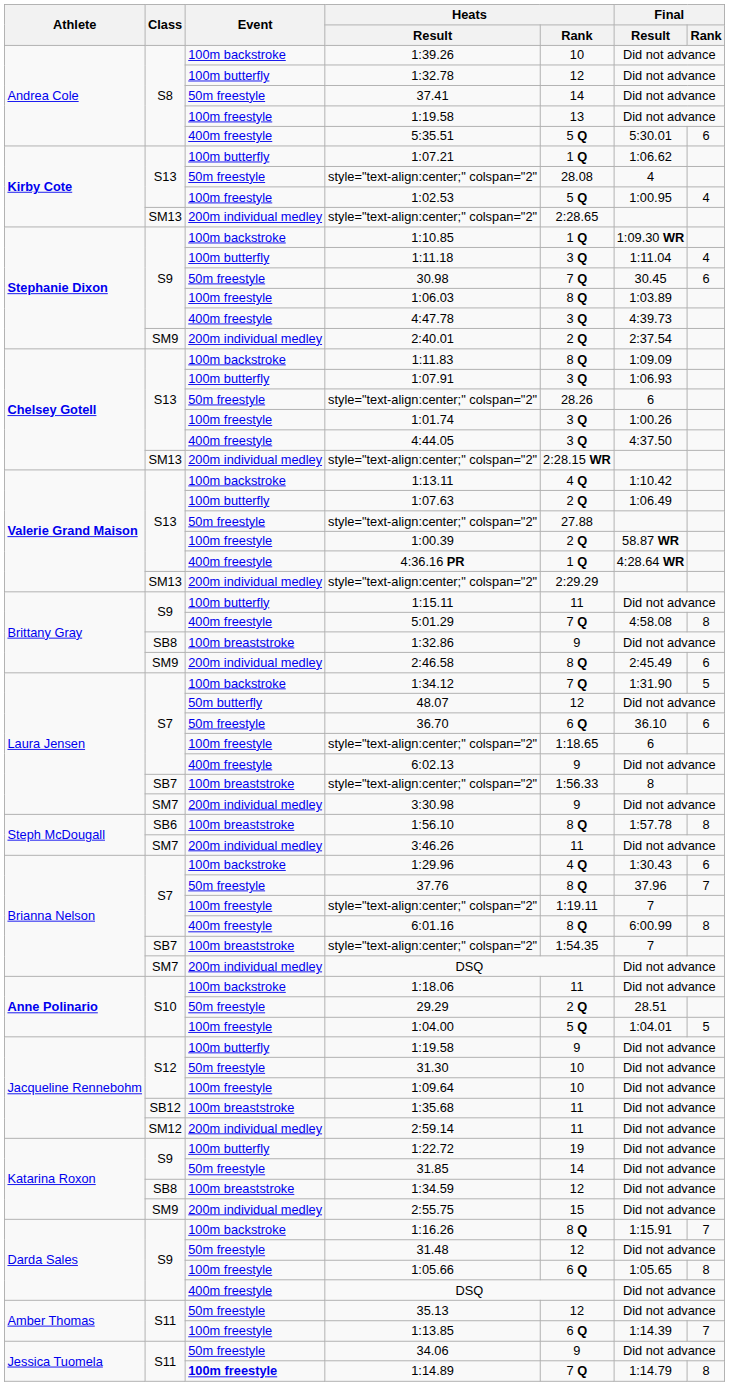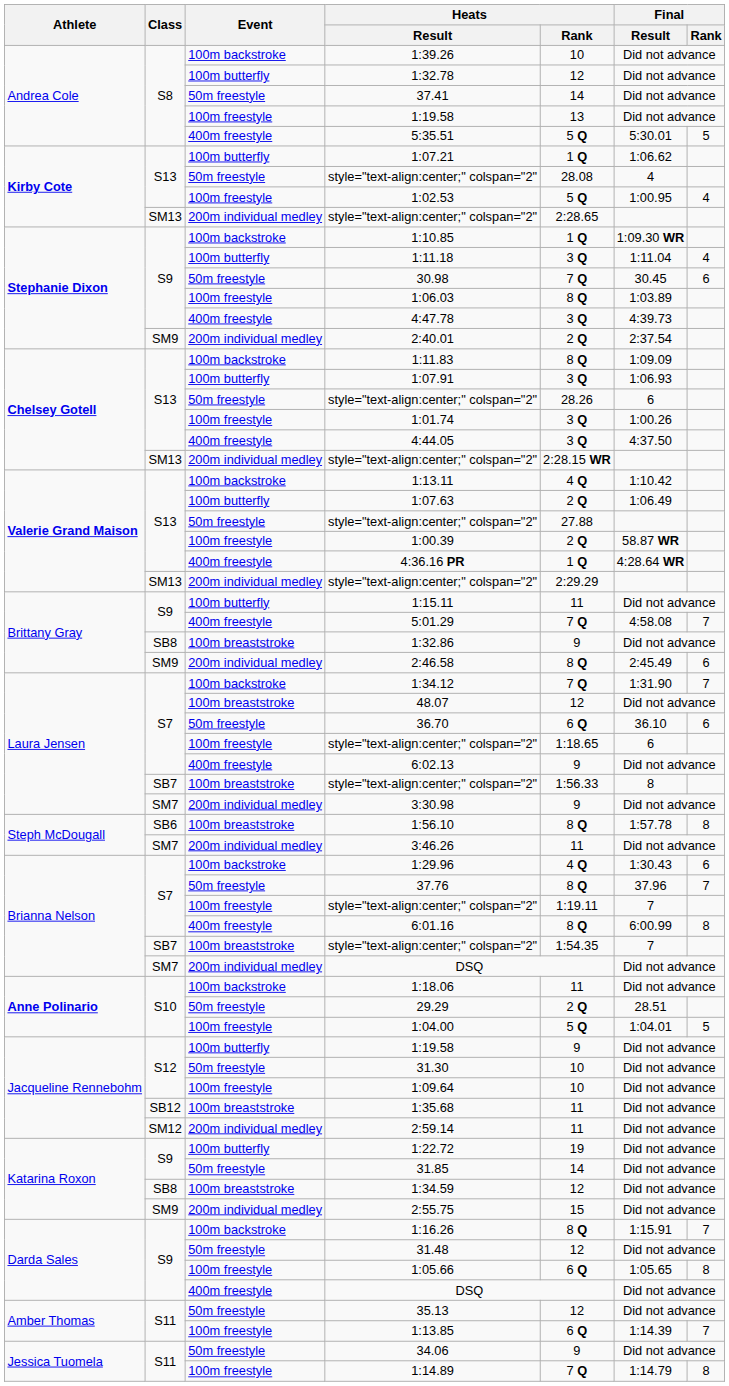(706, 136) 6 -> (706, 136) 5
(706, 622) 8 -> (706, 622) 7
(706, 683) 5 -> (706, 683) 7
(225, 703) 50m butterfly -> (241, 703) 100m breaststroke
(233, 1372) bold -> (230, 1372) normal
